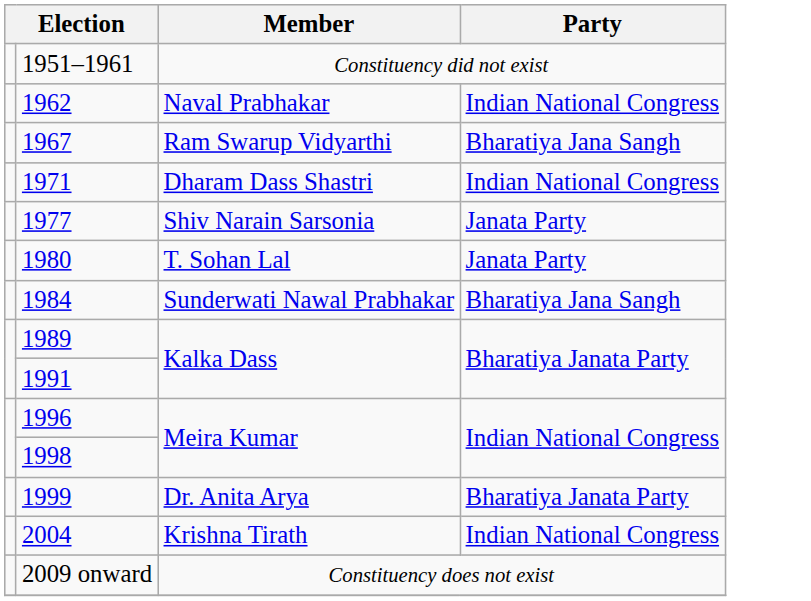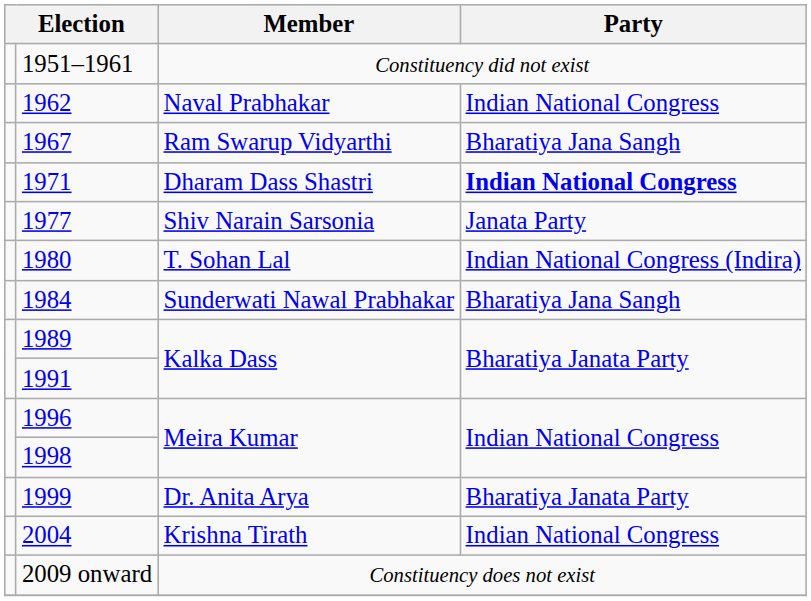(592, 181) normal -> (601, 181) bold
(526, 260) Janata Party -> (633, 260) Indian National Congress (Indira)
